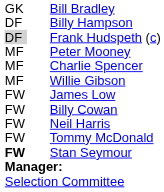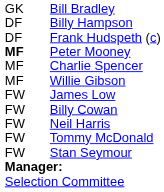(13, 37) lightgrey background -> (13, 37) no background
(14, 51) normal -> (14, 51) bold
(15, 152) bold -> (15, 152) normal
